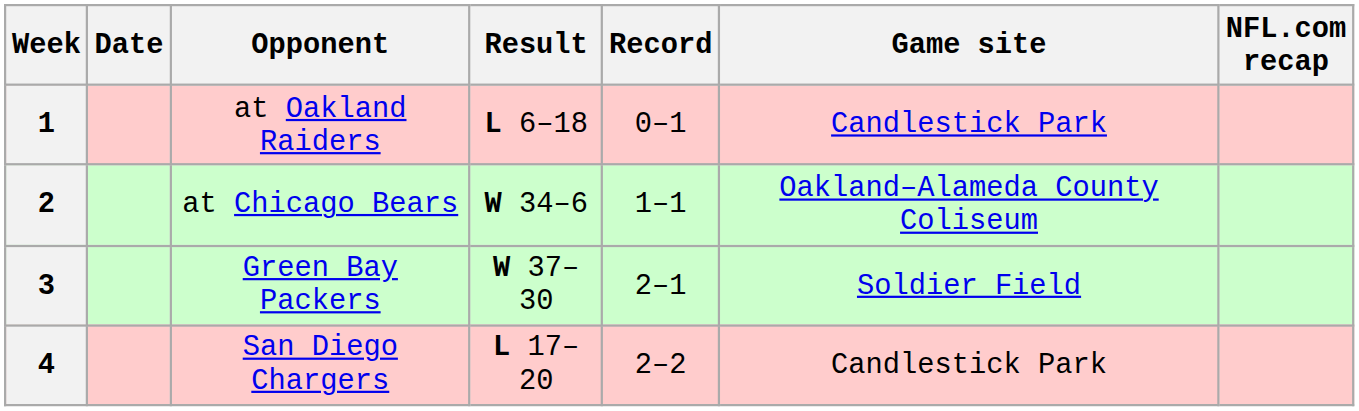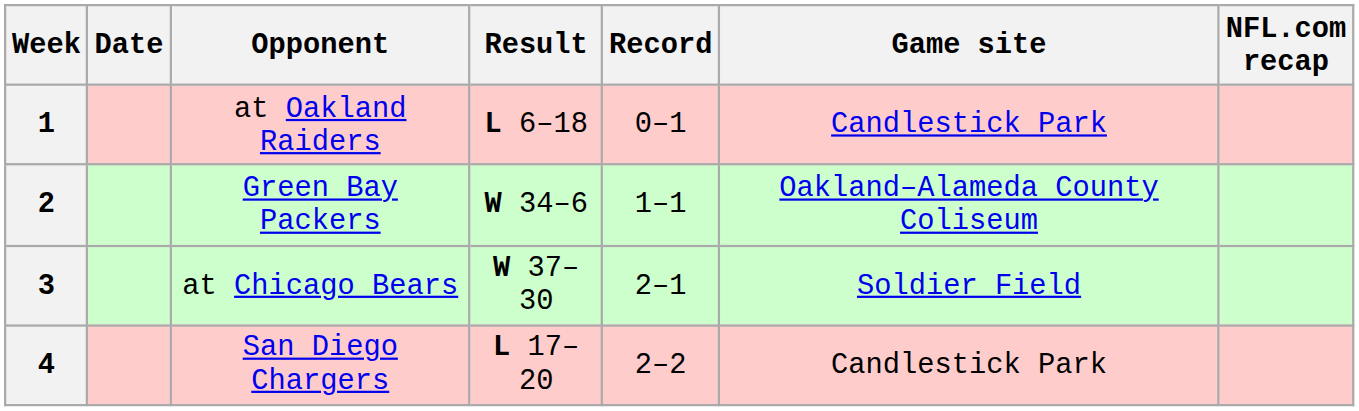(320, 205) at Chicago Bears -> (320, 205) Green Bay Packers
(320, 285) Green Bay Packers -> (320, 285) at Chicago Bears
